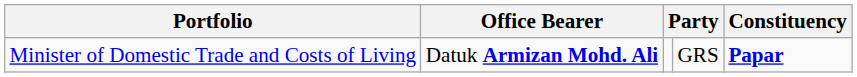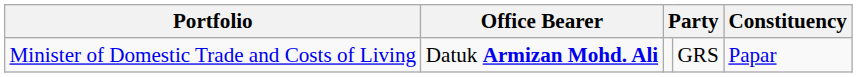(756, 54) bold -> (752, 54) normal
